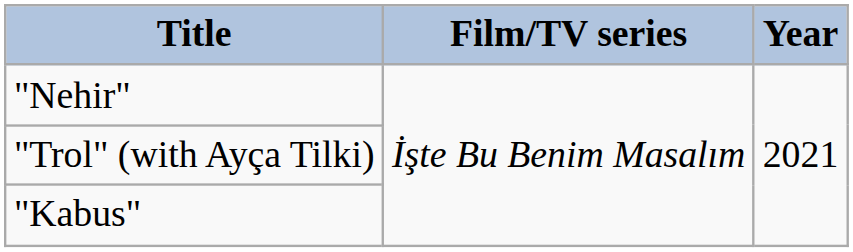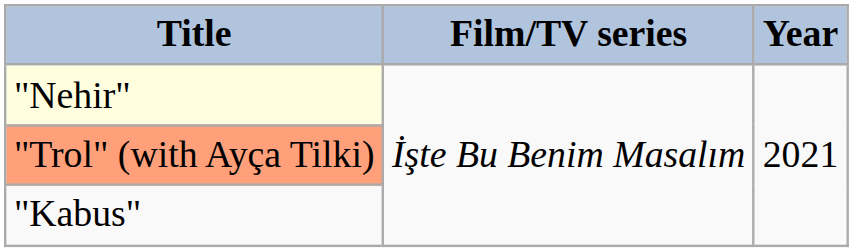(72, 94) no background -> (72, 94) lightyellow background
(194, 154) no background -> (194, 154) lightsalmon background
